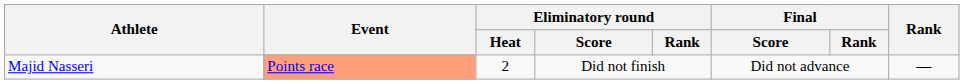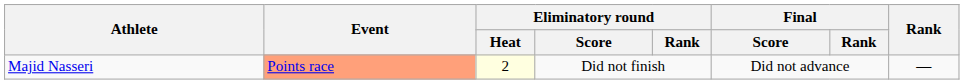(505, 67) no background -> (505, 67) lightyellow background
